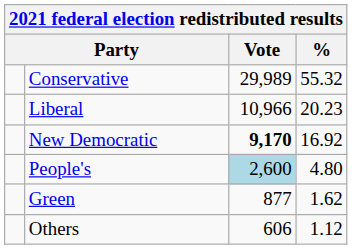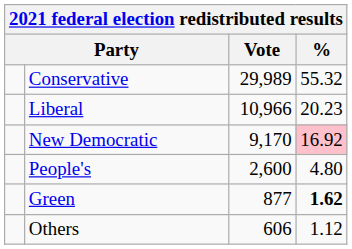(270, 139) bold -> (270, 139) normal
(322, 139) no background -> (322, 139) pink background
(270, 169) lightblue background -> (270, 169) no background
(326, 199) normal -> (326, 199) bold
